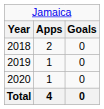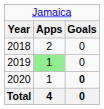(49, 63) no background -> (49, 63) lightgreen background
(82, 79) normal -> (82, 79) bold
